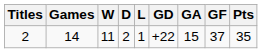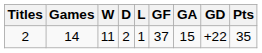columns swapped: (217, 15) <-> (163, 15)
